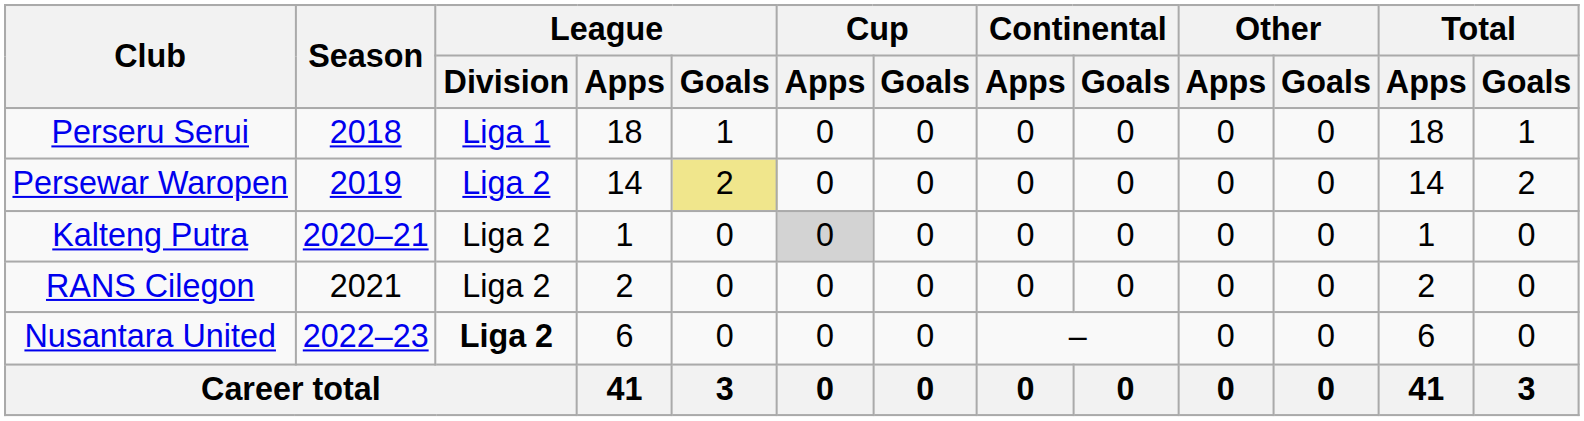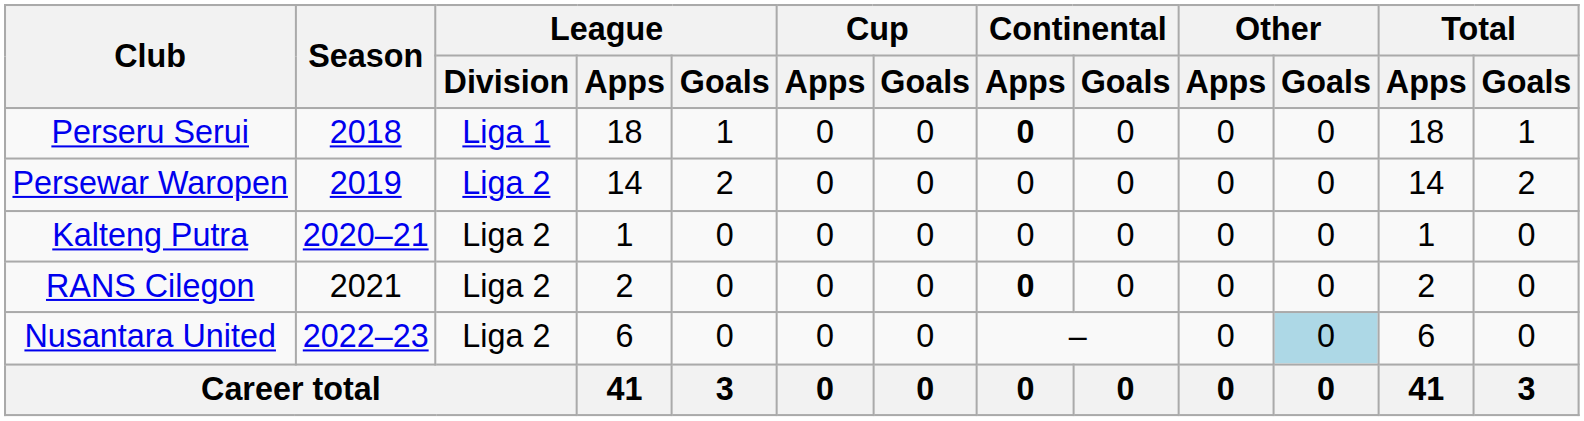(1025, 132) normal -> (1025, 132) bold
(725, 183) khaki background -> (725, 183) no background
(825, 235) lightgrey background -> (825, 235) no background
(1025, 286) normal -> (1025, 286) bold
(506, 337) bold -> (506, 337) normal
(1326, 337) no background -> (1326, 337) lightblue background
